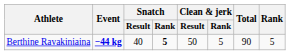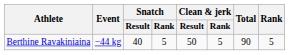(108, 42) bold -> (108, 42) normal
(165, 42) bold -> (164, 42) normal
